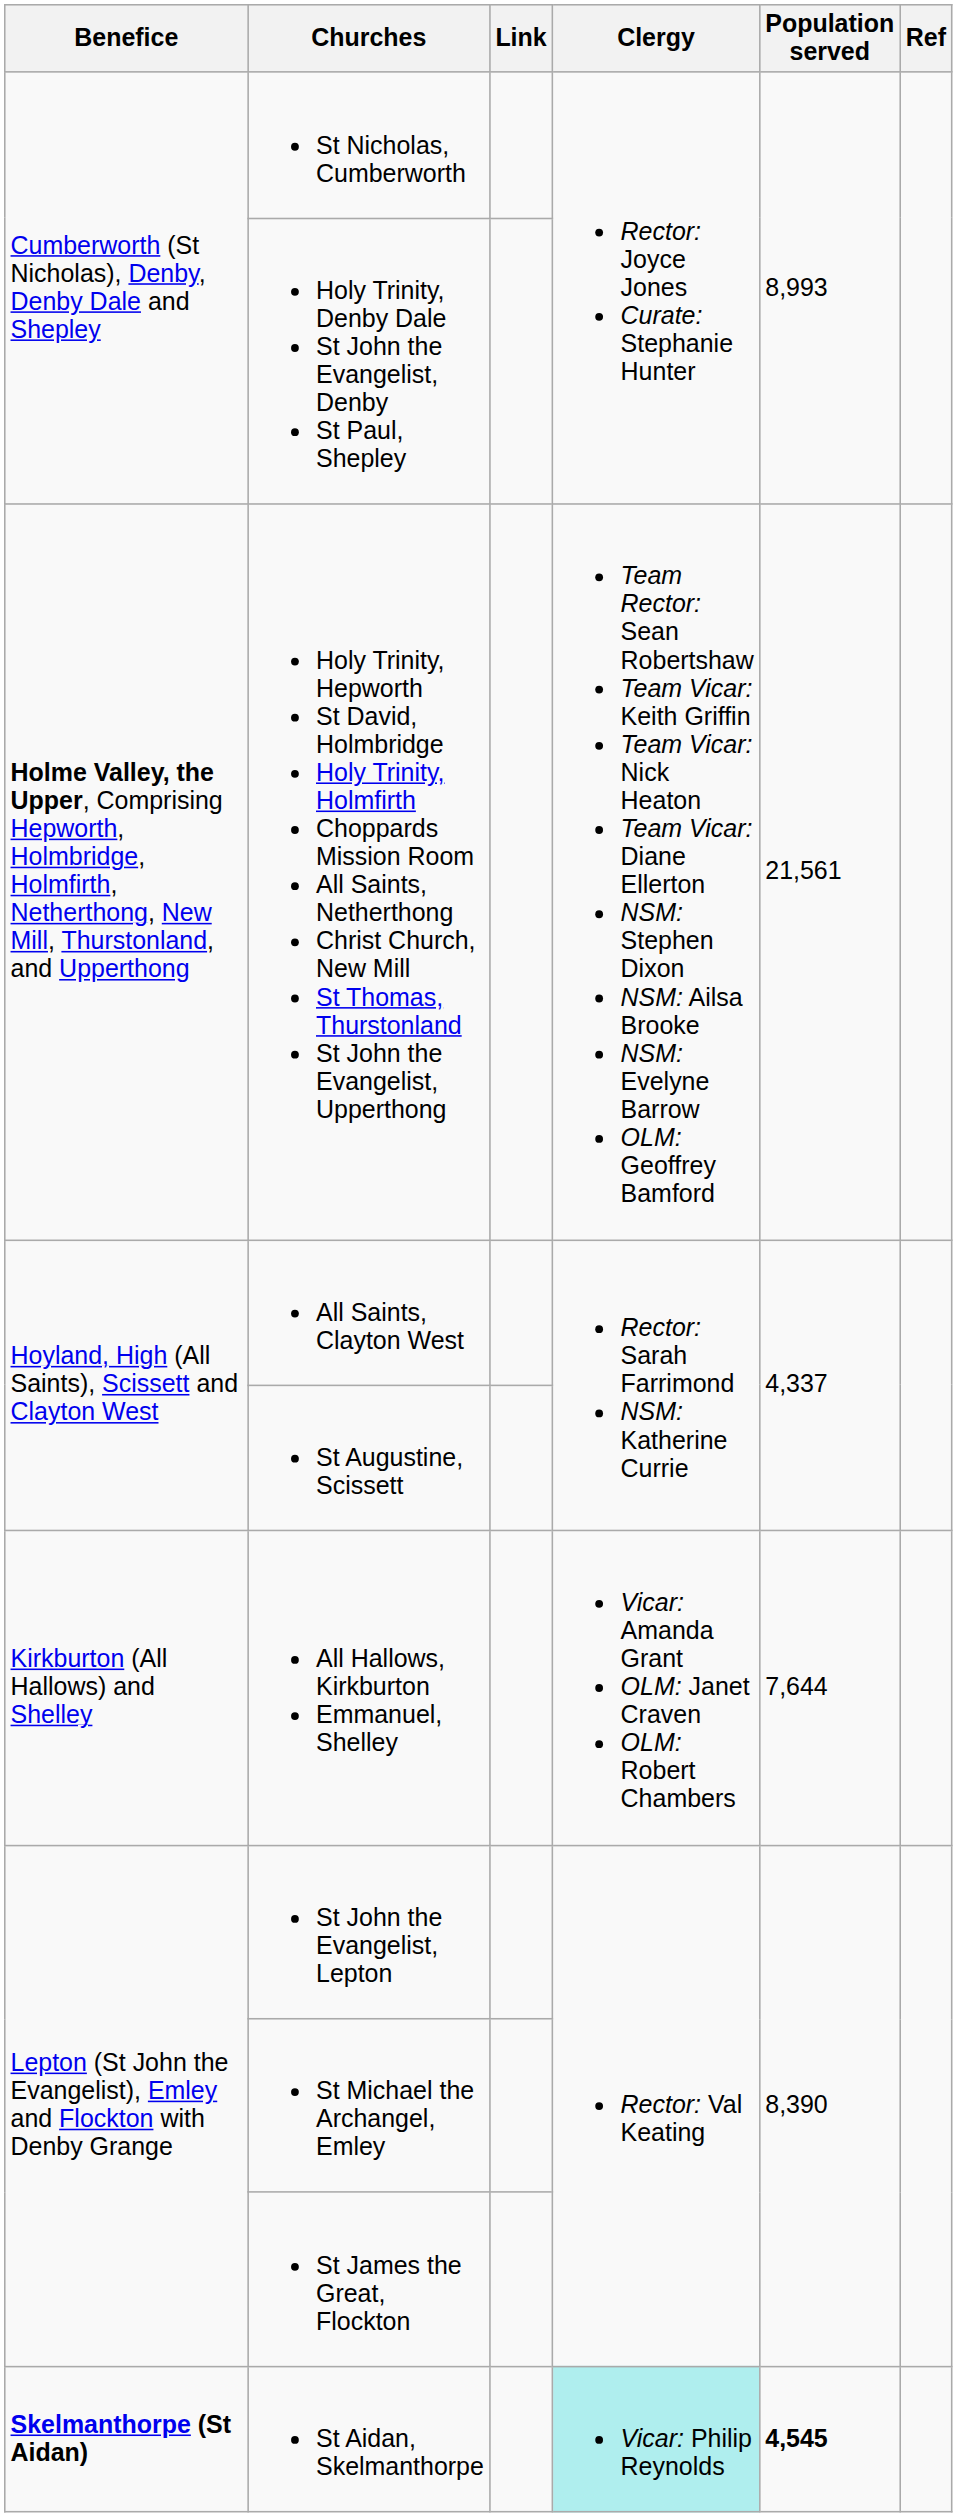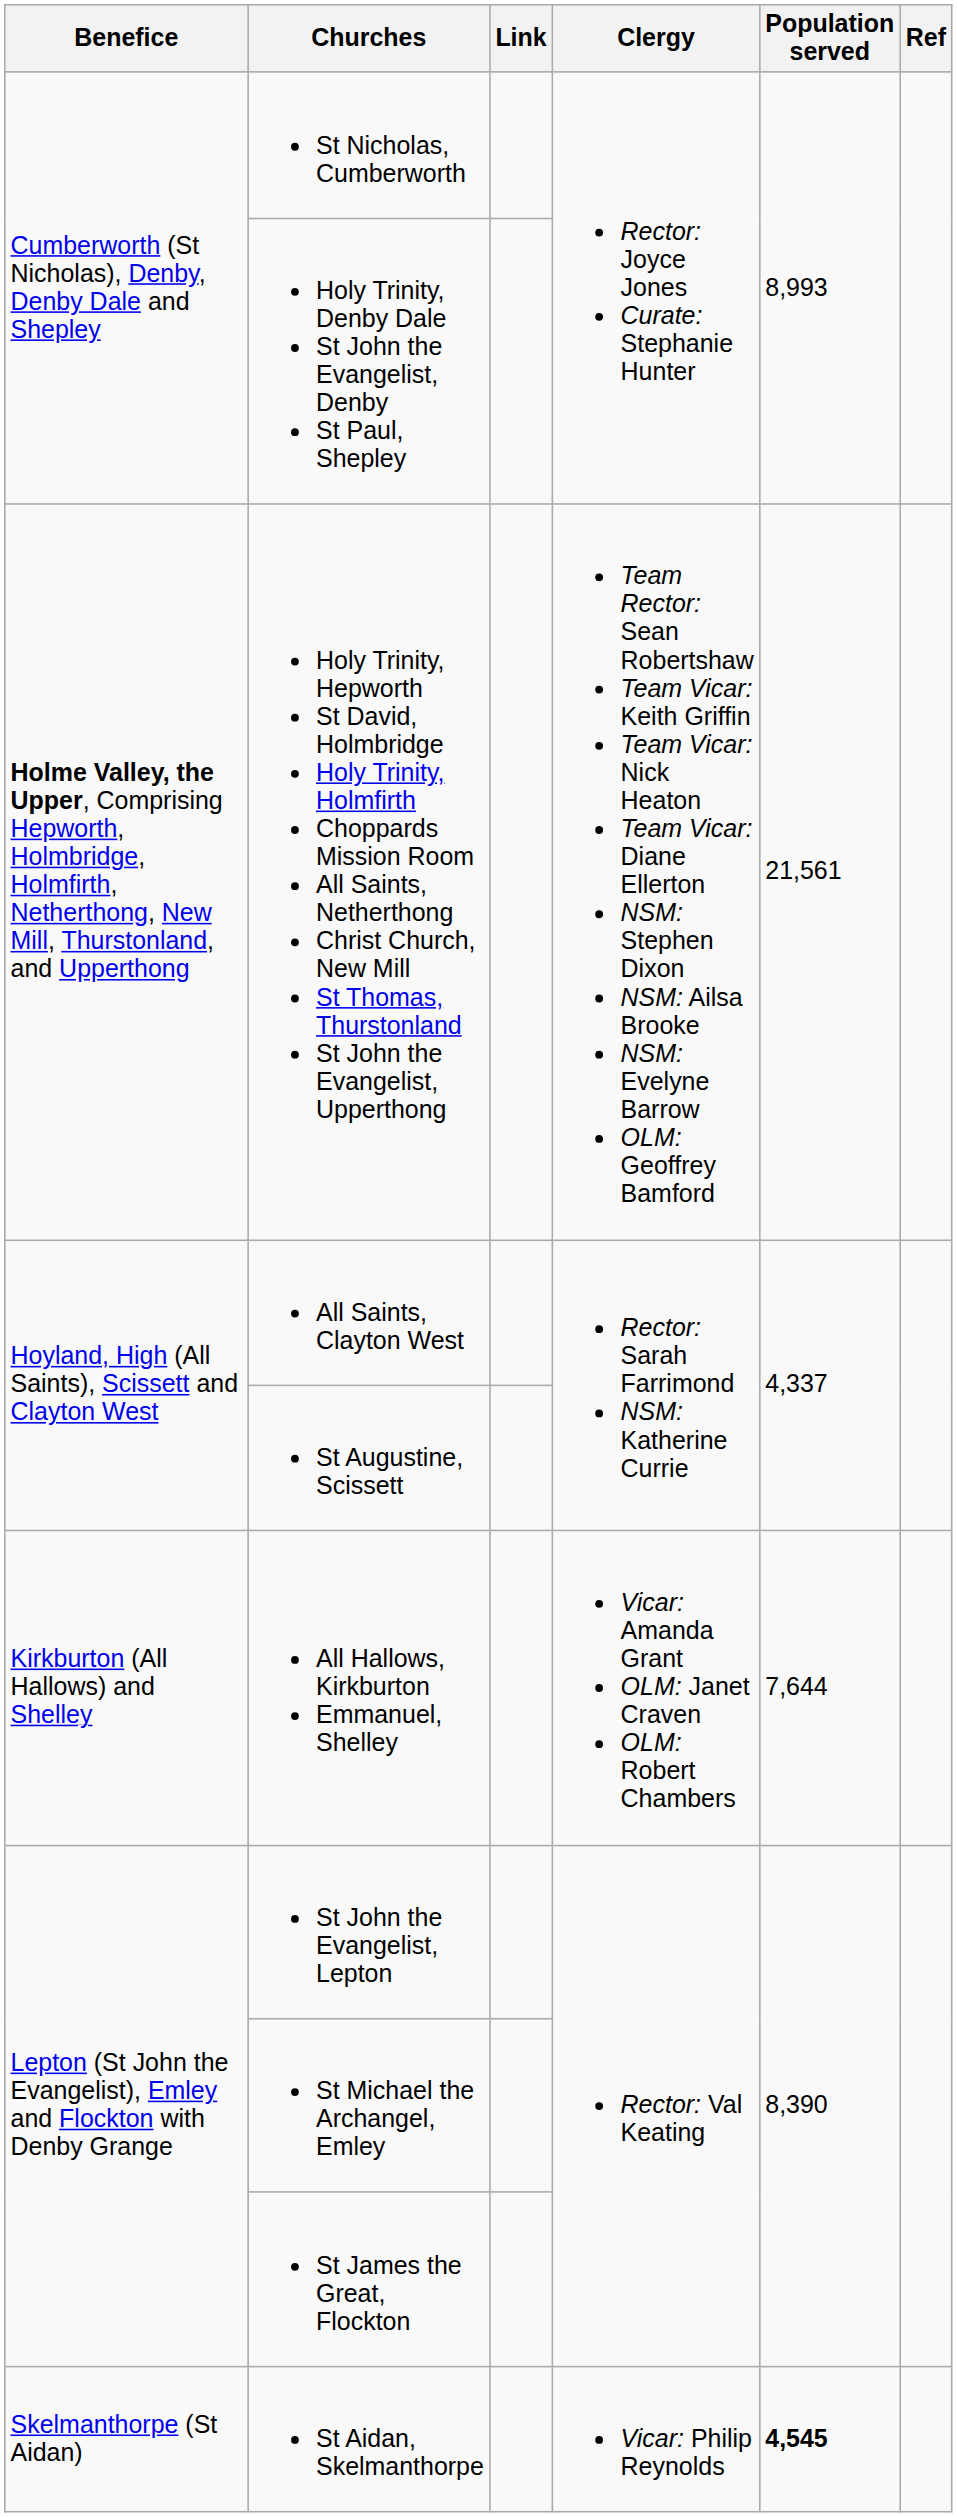(121, 2438) bold -> (114, 2438) normal
(656, 2453) paleturquoise background -> (656, 2453) no background
